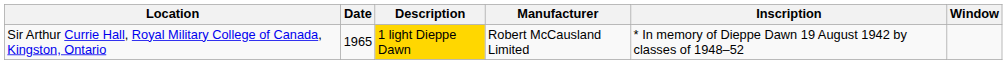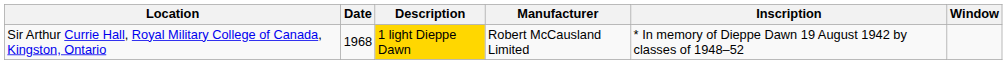(358, 42) 1965 -> (358, 42) 1968
